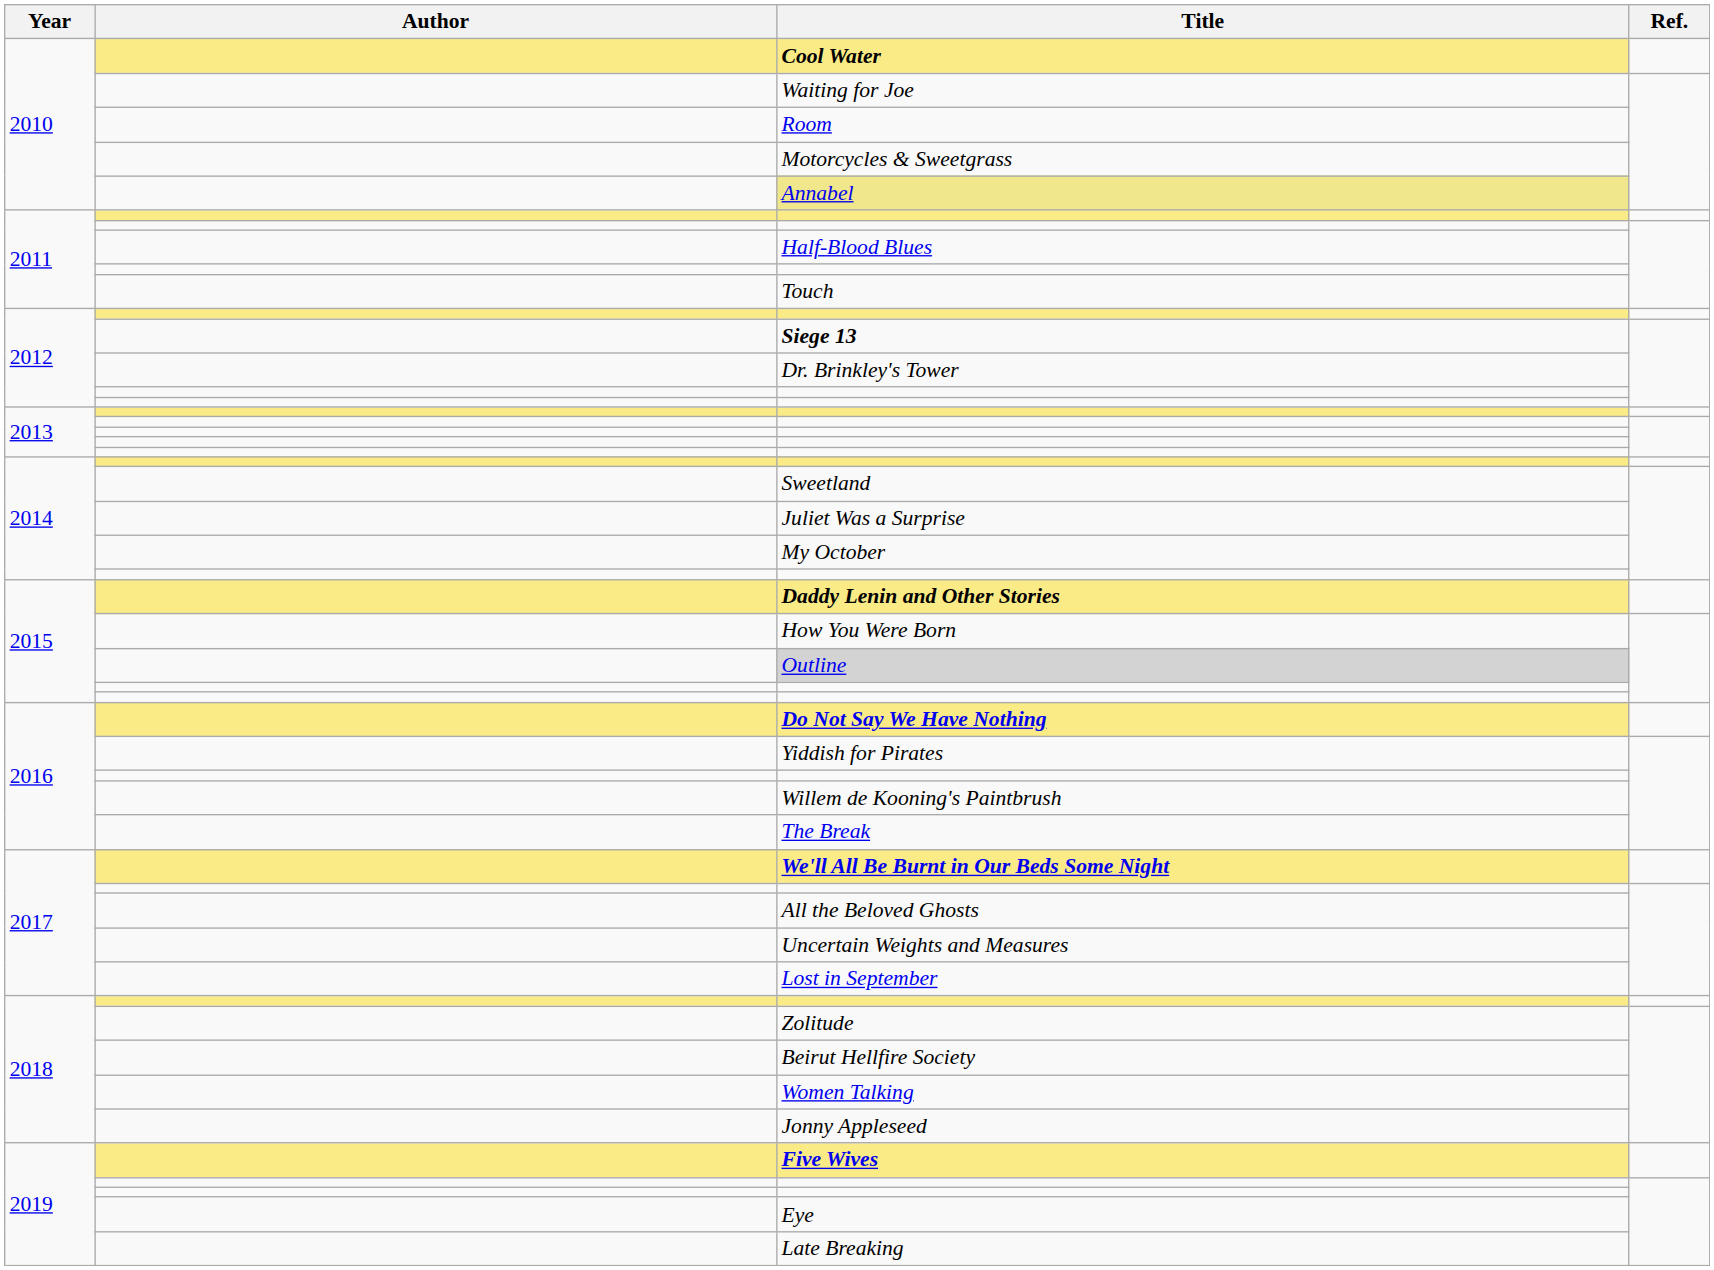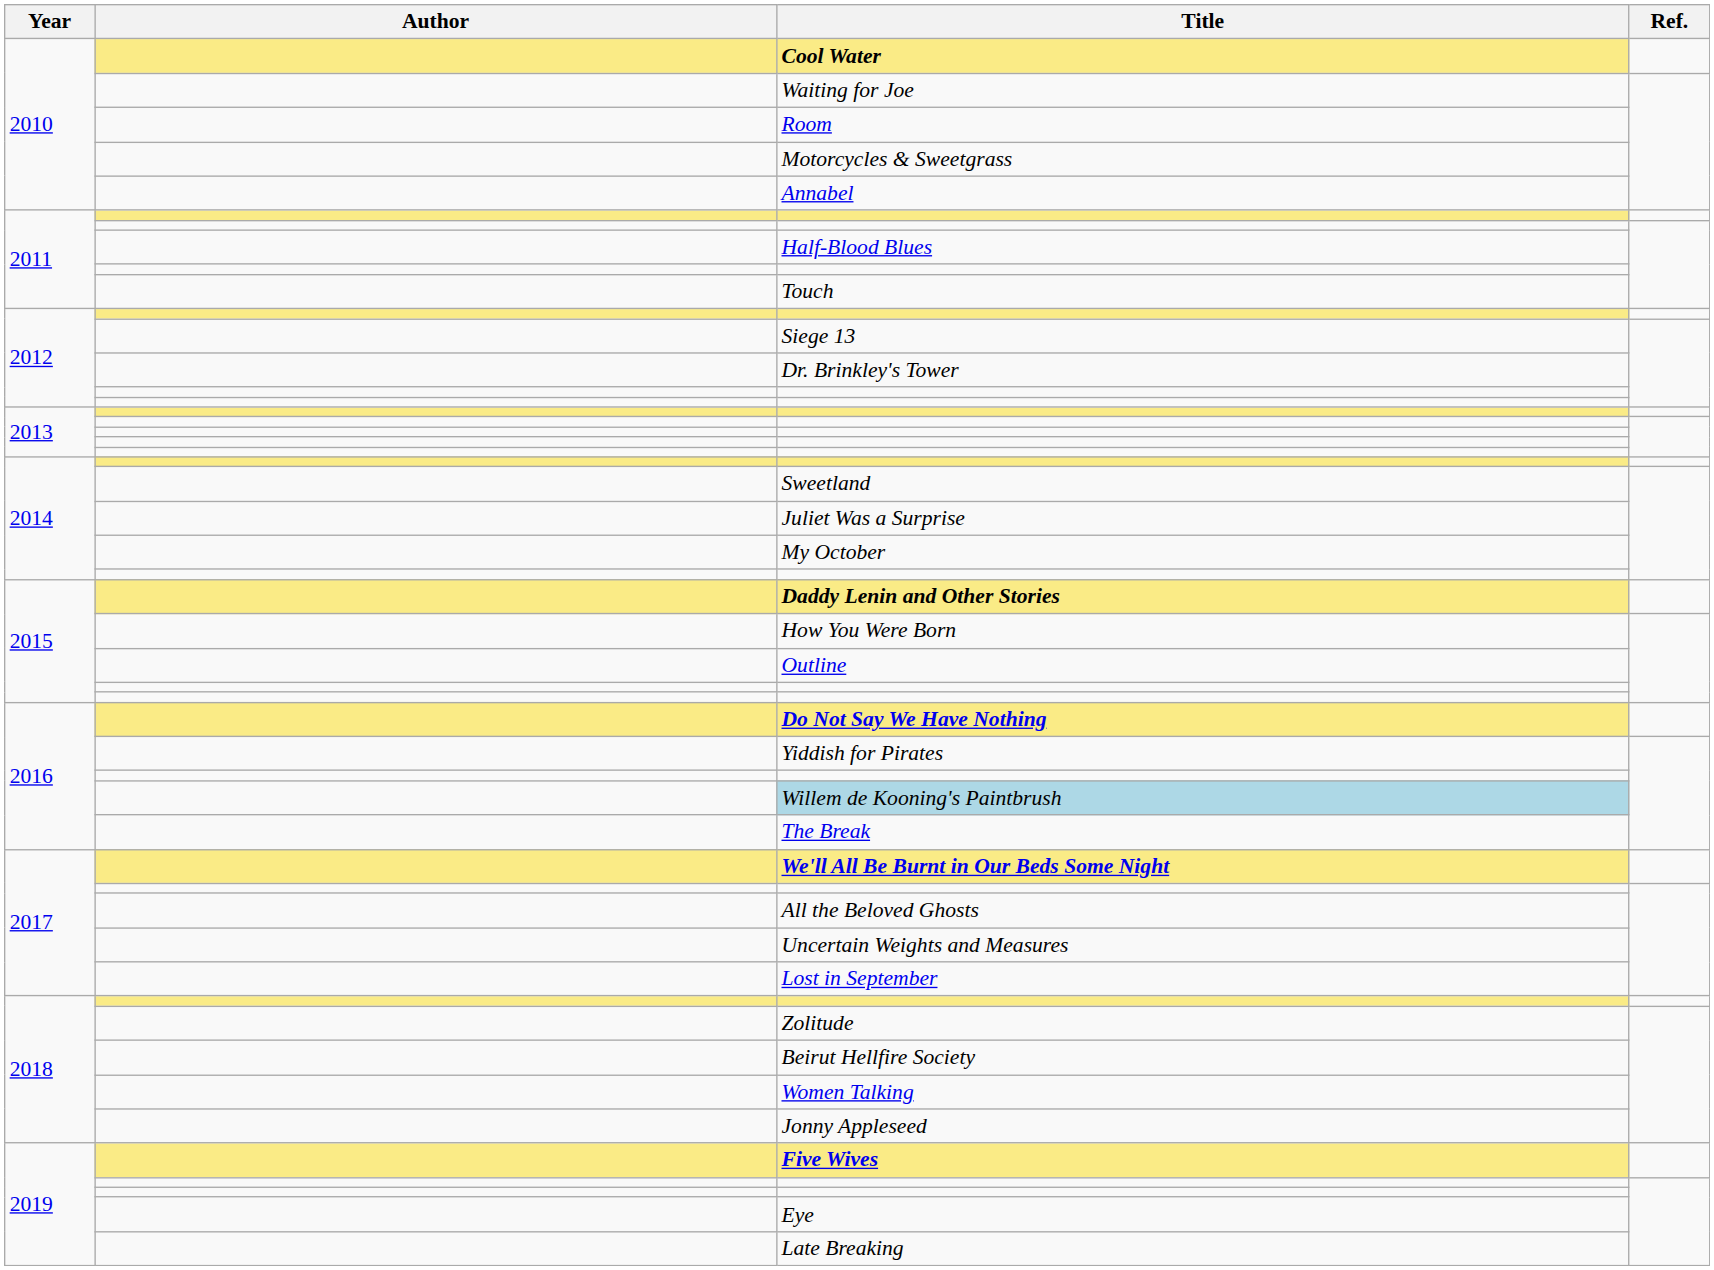(817, 192) khaki background -> (817, 192) no background
(819, 335) bold -> (818, 335) normal
(814, 664) lightgrey background -> (814, 664) no background
(922, 797) no background -> (922, 797) lightblue background
